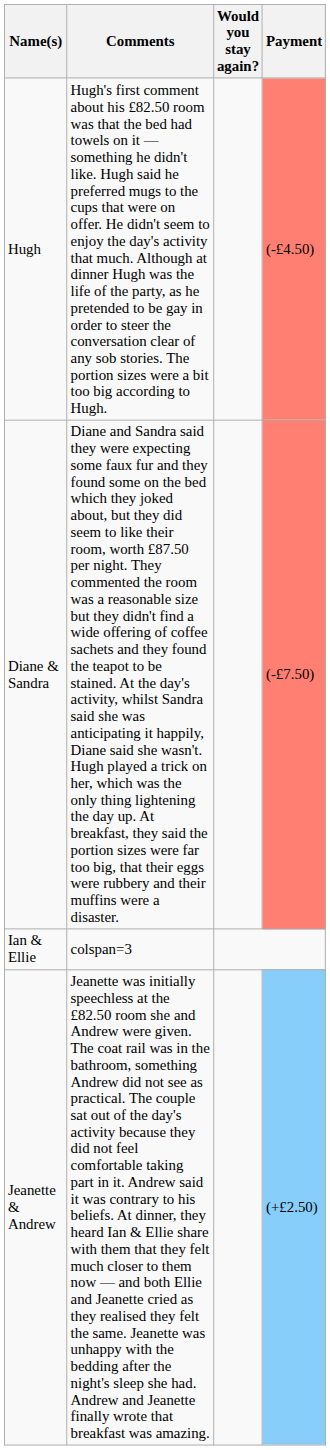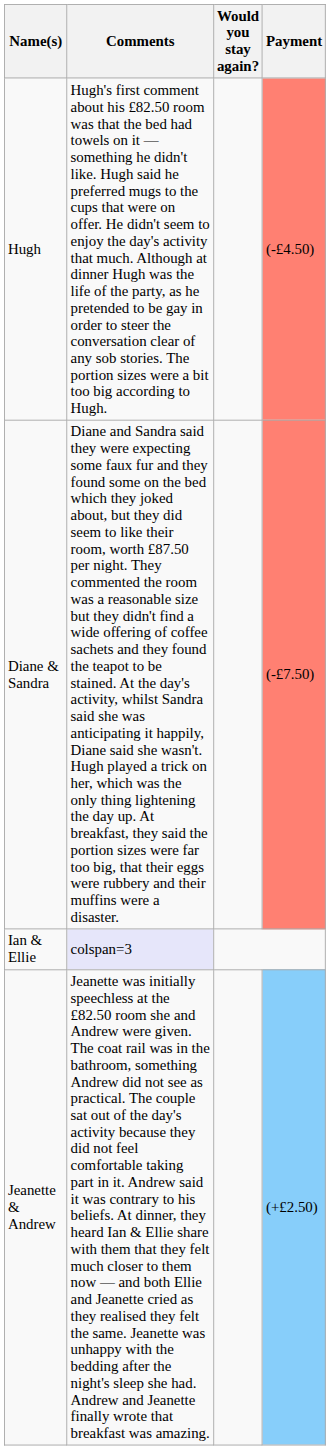(101, 949) no background -> (101, 949) lavender background
